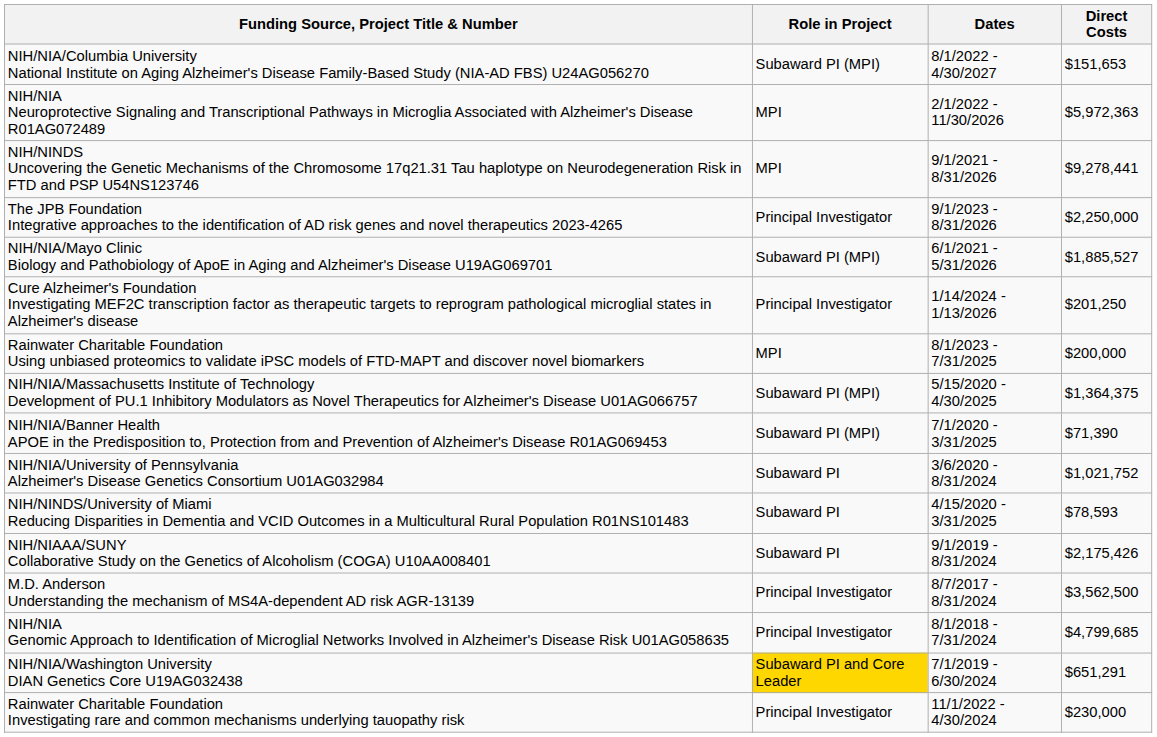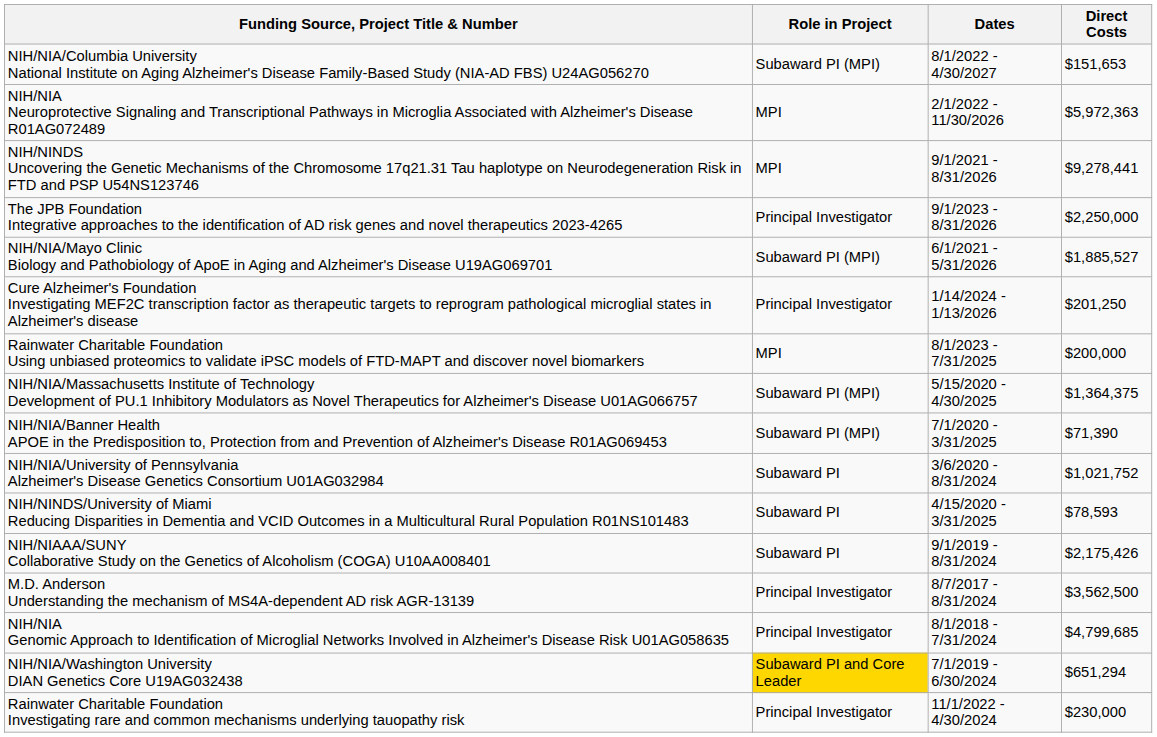(1095, 672) $651,291 -> (1095, 672) $651,294
